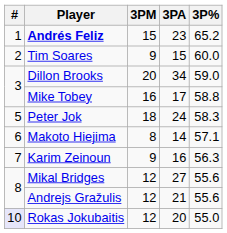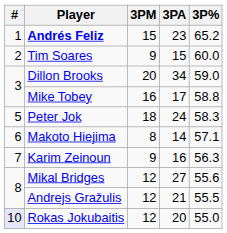(207, 198) 55.6 -> (207, 198) 55.5
